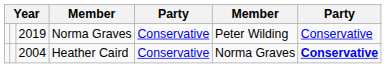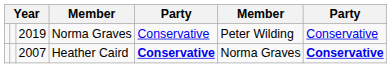(32, 53) 2004 -> (32, 53) 2007
(173, 53) normal -> (176, 53) bold
